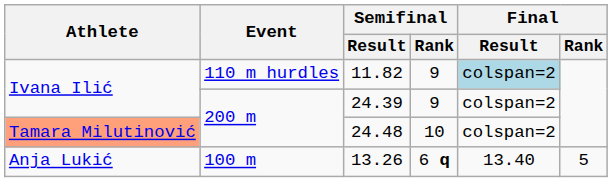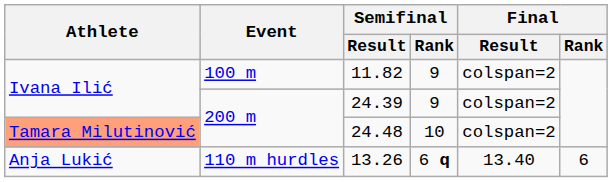(272, 74) 110 m hurdles -> (230, 74) 100 m
(509, 74) lightblue background -> (509, 74) no background
(230, 161) 100 m -> (272, 161) 110 m hurdles
(584, 161) 5 -> (584, 161) 6
